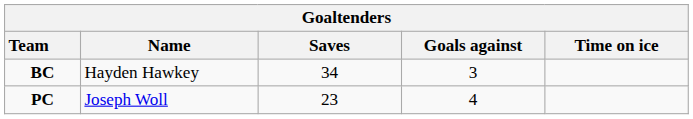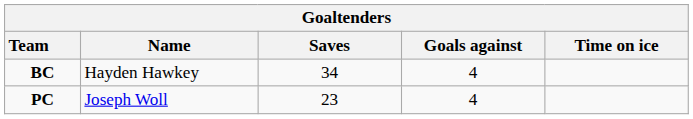(473, 72) 3 -> (473, 72) 4
